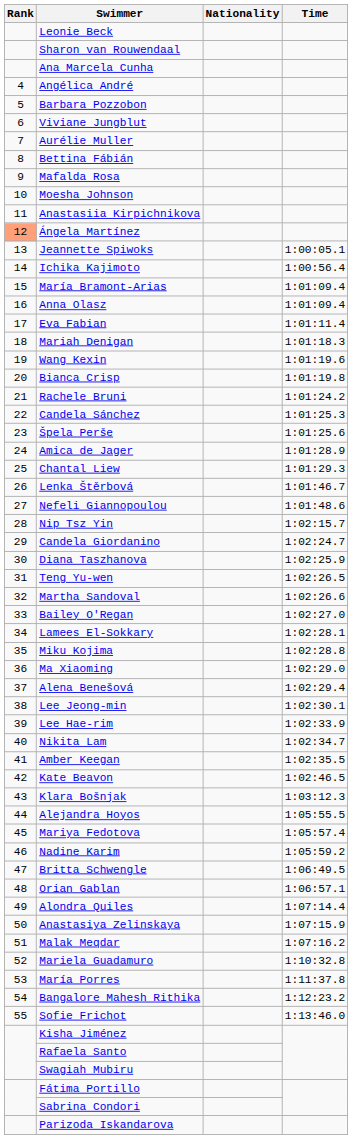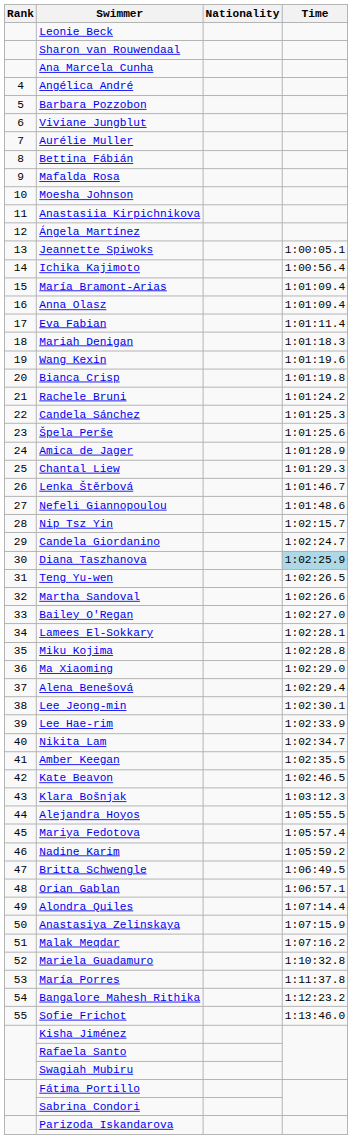(21, 232) lightsalmon background -> (21, 232) no background
(315, 560) no background -> (315, 560) lightblue background
